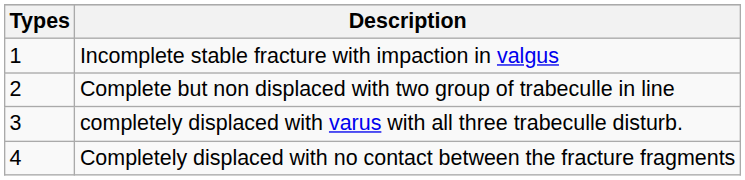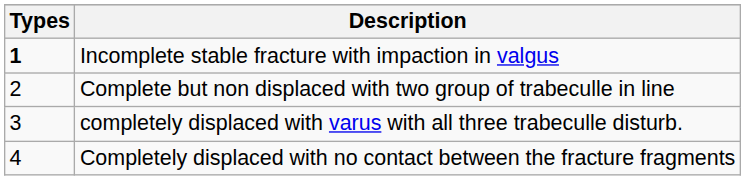(16, 55) normal -> (16, 55) bold
